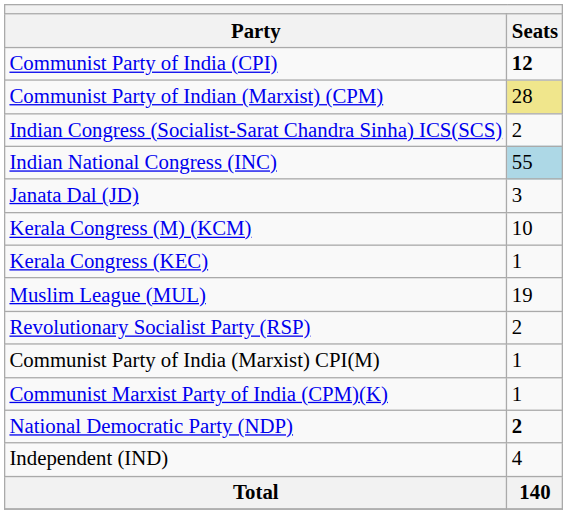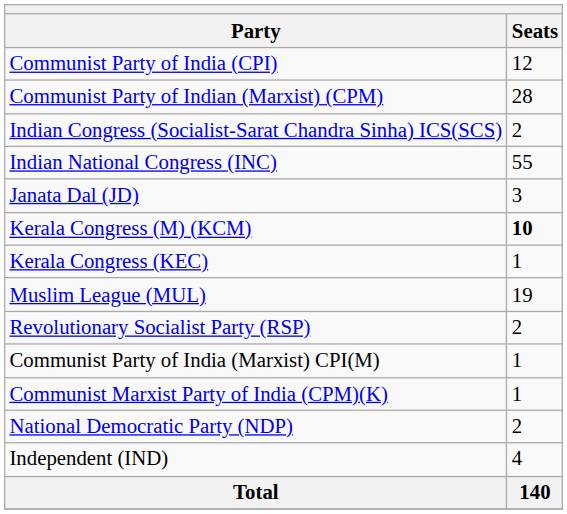(522, 63) bold -> (522, 63) normal
(522, 96) khaki background -> (522, 96) no background
(522, 162) lightblue background -> (522, 162) no background
(522, 228) normal -> (522, 228) bold
(517, 426) bold -> (517, 426) normal
